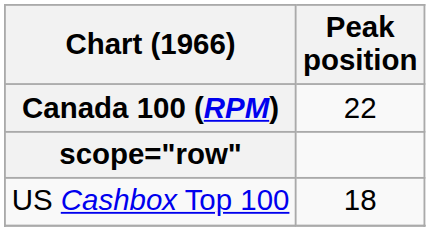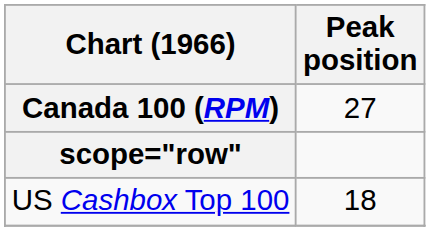(360, 107) 22 -> (360, 107) 27
